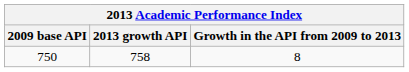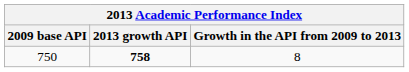(140, 56) normal -> (140, 56) bold
